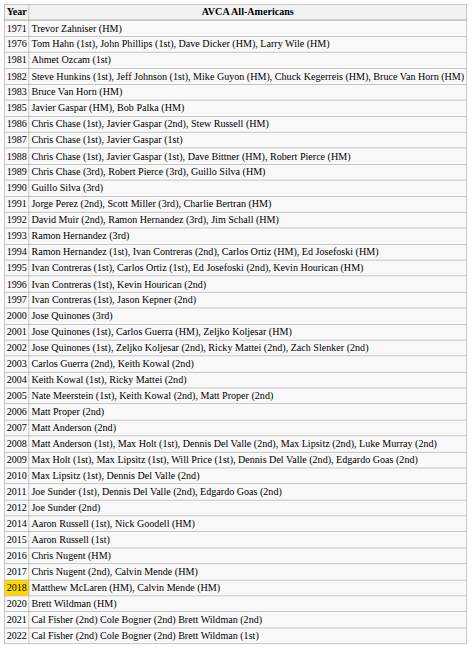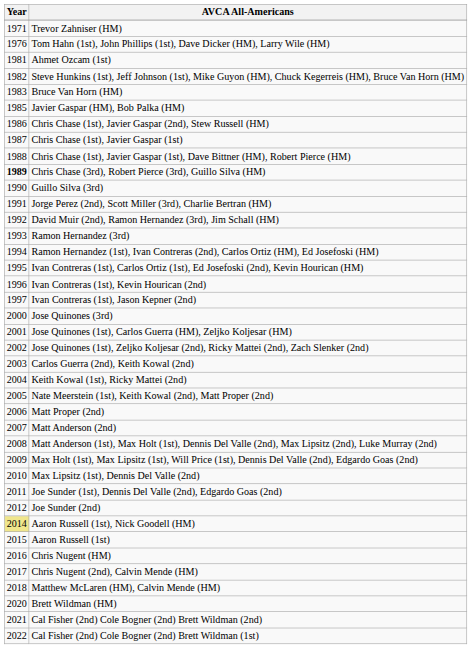(17, 172) normal -> (17, 172) bold
(17, 524) no background -> (17, 524) khaki background
(17, 587) gold background -> (17, 587) no background
